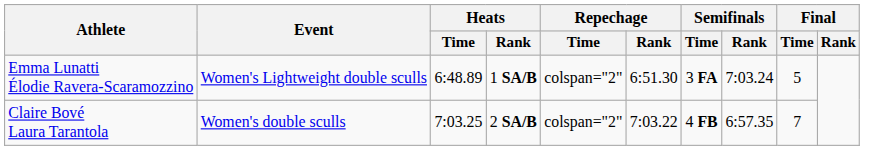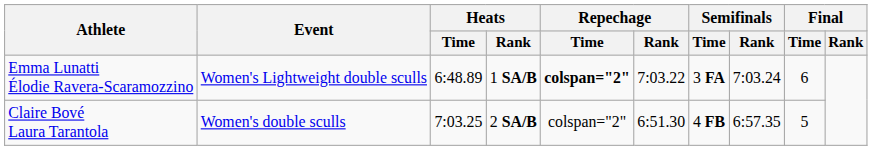(583, 78) normal -> (587, 78) bold
(654, 78) 6:51.30 -> (661, 78) 7:03.22
(797, 78) 5 -> (805, 78) 6
(654, 122) 7:03.22 -> (661, 122) 6:51.30
(797, 122) 7 -> (805, 122) 5
